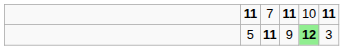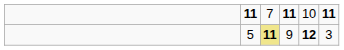(270, 34) no background -> (270, 34) khaki background
(309, 34) lightgreen background -> (309, 34) no background
